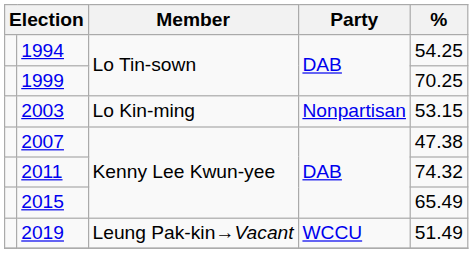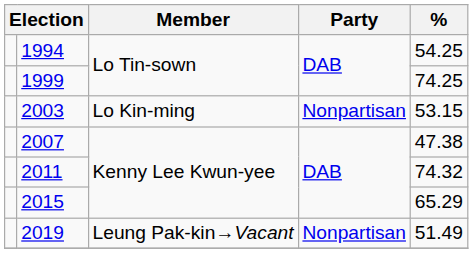(439, 80) 70.25 -> (439, 80) 74.25
(439, 202) 65.49 -> (439, 202) 65.29
(332, 232) WCCU -> (354, 232) Nonpartisan
